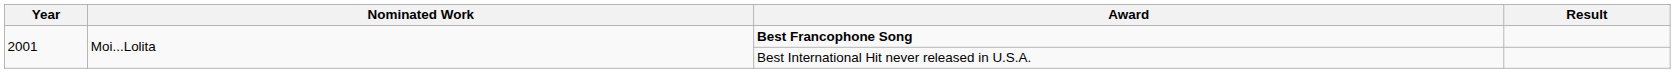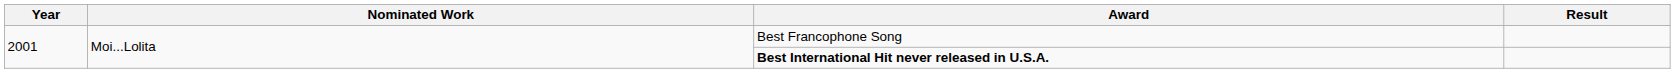(835, 36) bold -> (830, 36) normal
(894, 57) normal -> (903, 57) bold
